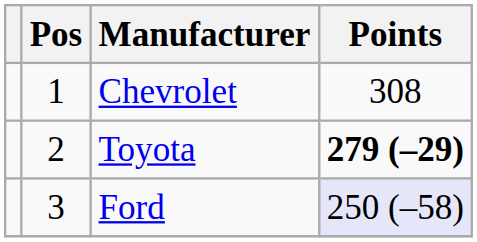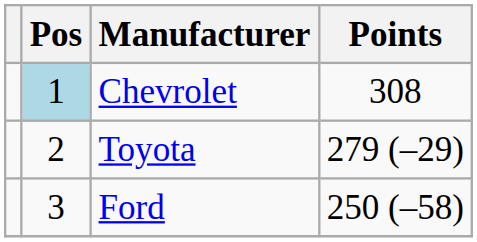(56, 91) no background -> (56, 91) lightblue background
(395, 149) bold -> (395, 149) normal
(395, 207) lavender background -> (395, 207) no background
